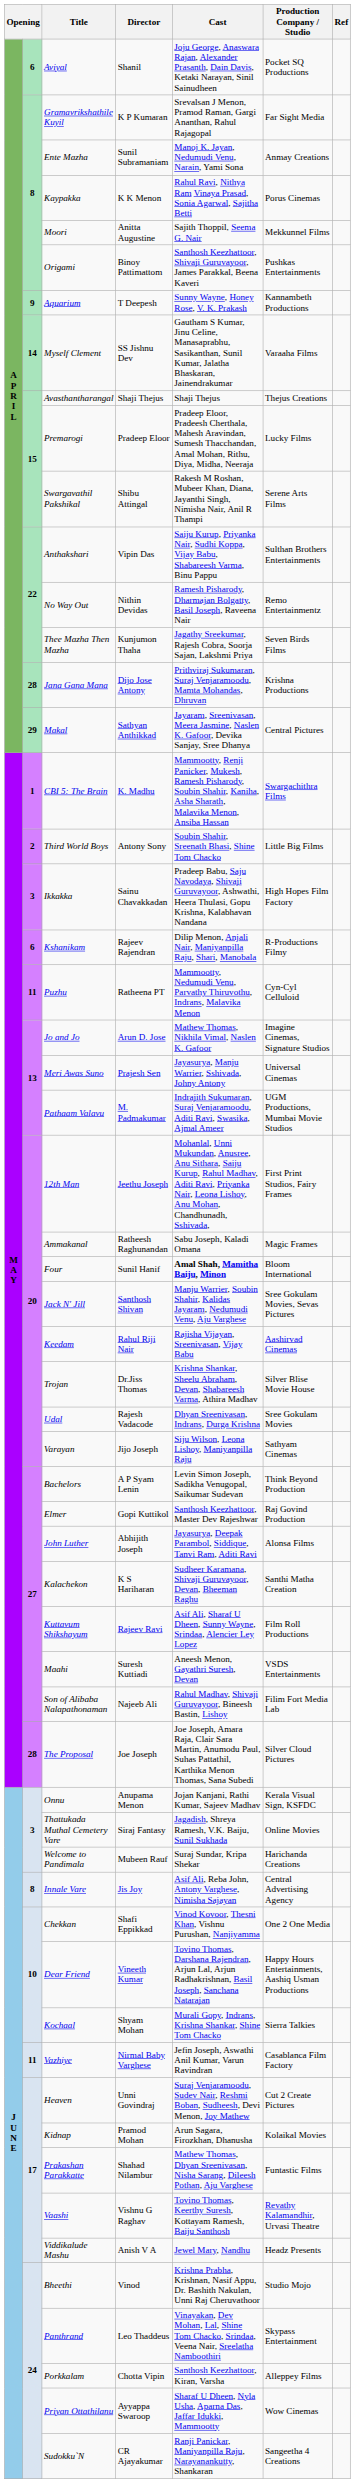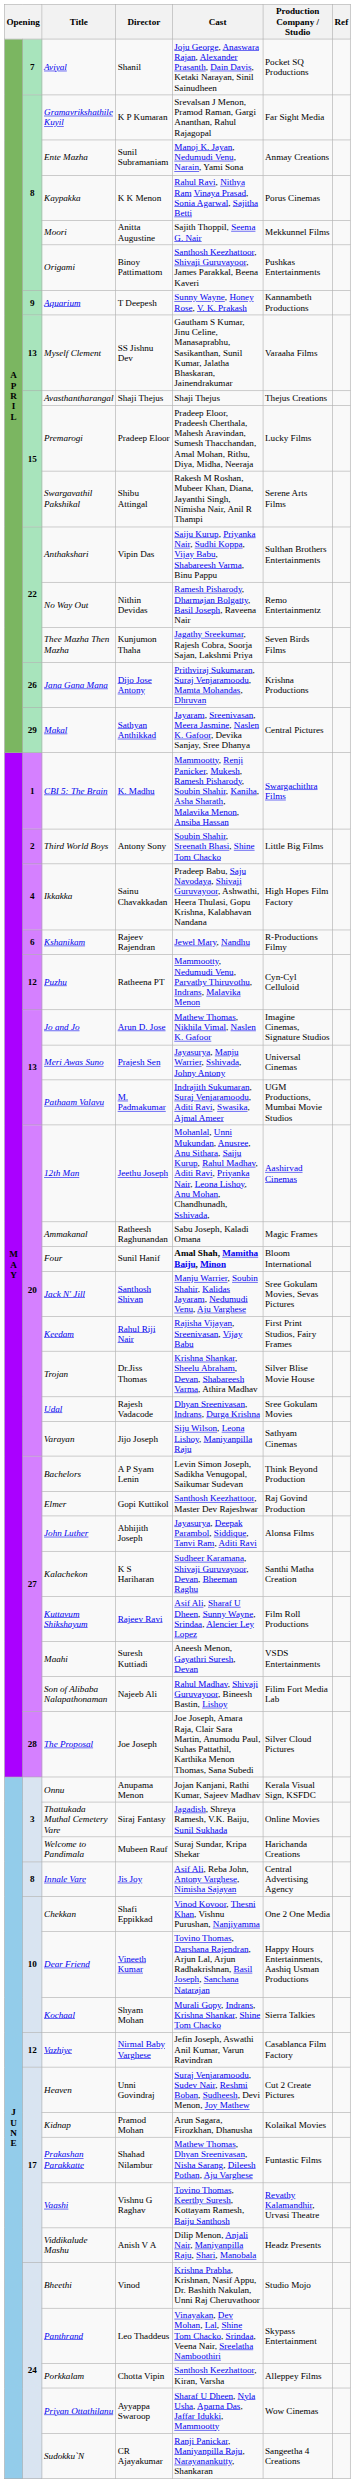(32, 67) 6 -> (32, 67) 7
(32, 353) 14 -> (32, 353) 13
(32, 685) 28 -> (32, 685) 26
(32, 897) 3 -> (32, 897) 4
(215, 947) Dilip Menon, Anjali Nair, Maniyanpilla Raju, Shari, Manobala -> (212, 942) Jewel Mary, Nandhu
(32, 992) 11 -> (32, 982) 12
(291, 1183) First Print Studios, Fairy Frames -> (284, 1173) Aashirvad Cinemas
(284, 1344) Aashirvad Cinemas -> (291, 1334) First Print Studios, Fairy Frames
(32, 2060) 11 -> (32, 2050) 12
(212, 2250) Jewel Mary, Nandhu -> (215, 2245) Dilip Menon, Anjali Nair, Maniyanpilla Raju, Shari, Manobala
